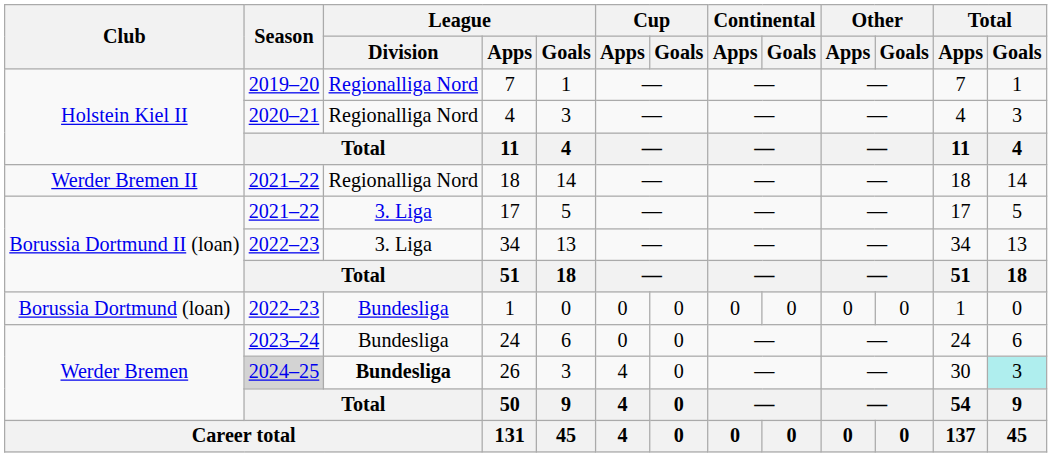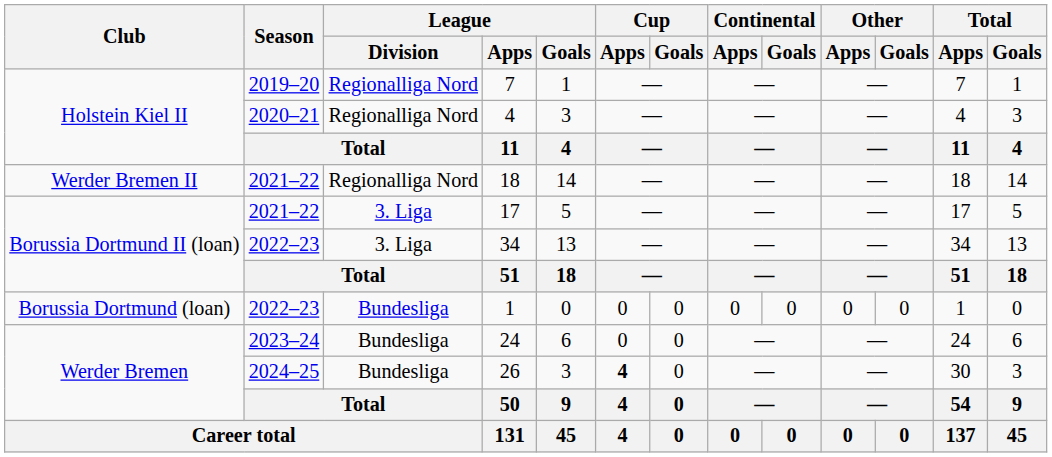(284, 372) lightgrey background -> (284, 372) no background
(403, 372) bold -> (403, 372) normal
(622, 372) normal -> (622, 372) bold
(1017, 372) paleturquoise background -> (1017, 372) no background
